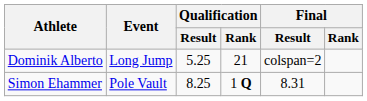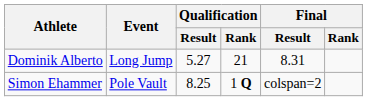(198, 61) 5.25 -> (198, 61) 5.27
(293, 61) colspan=2 -> (293, 61) 8.31
(293, 84) 8.31 -> (293, 84) colspan=2
